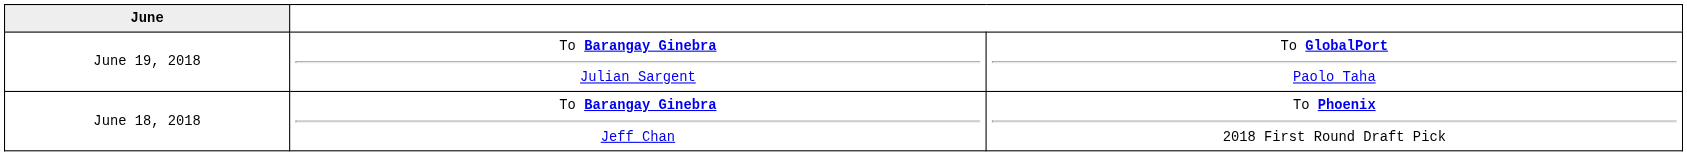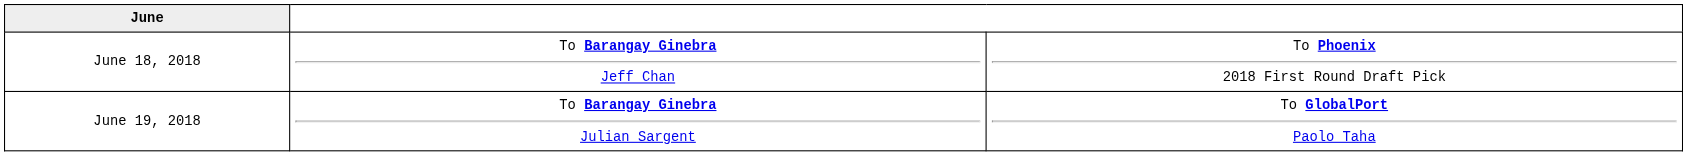rows swapped: (147, 121) <-> (147, 62)
